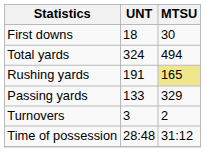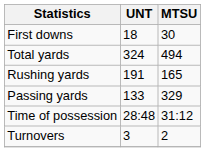(172, 75) khaki background -> (172, 75) no background
rows swapped: (36, 116) <-> (62, 136)
